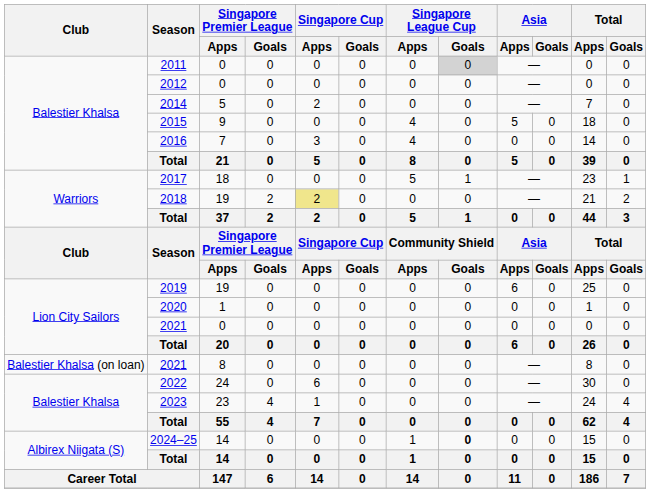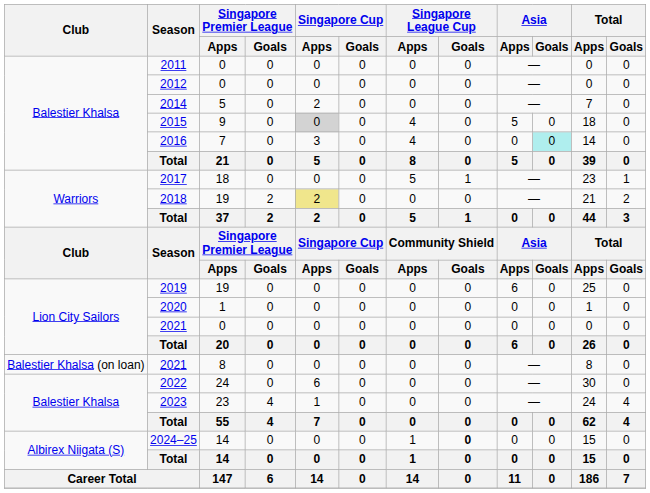(468, 65) lightgrey background -> (468, 65) no background
(317, 122) no background -> (317, 122) lightgrey background
(552, 141) no background -> (552, 141) paleturquoise background
